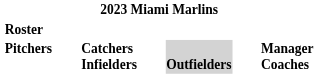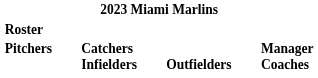(199, 64) lightgrey background -> (199, 64) no background
